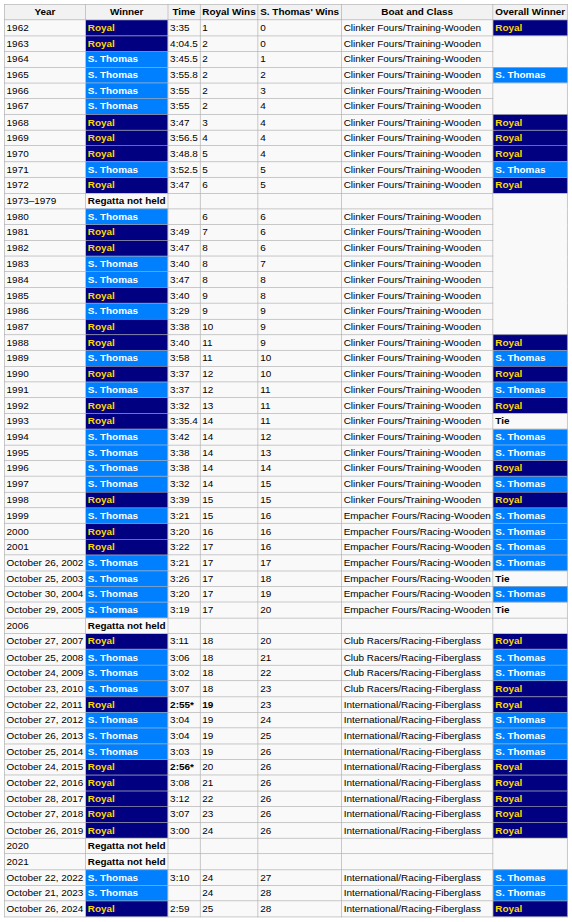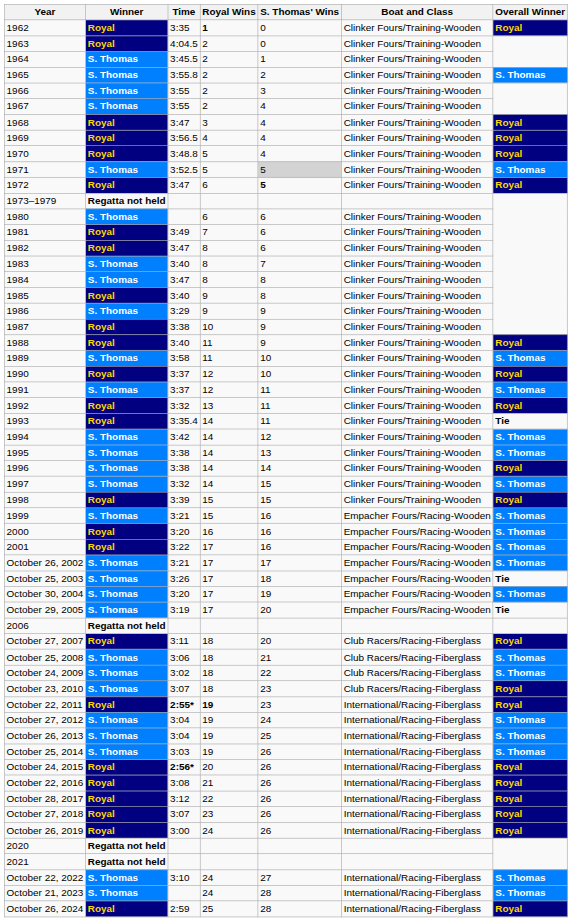(205, 28) normal -> (205, 28) bold
(263, 169) no background -> (263, 169) lightgrey background
(263, 185) normal -> (263, 185) bold
